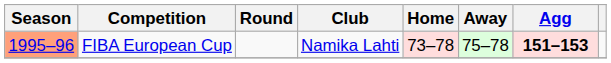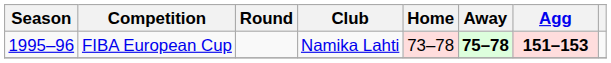(41, 45) lightsalmon background -> (41, 45) no background
(485, 45) normal -> (485, 45) bold
